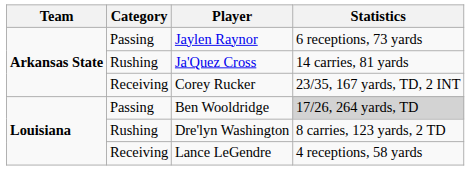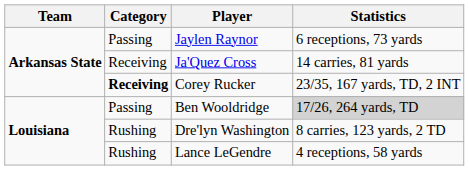(134, 61) Rushing -> (137, 61) Receiving
(139, 84) normal -> (138, 84) bold
(139, 153) Receiving -> (132, 153) Rushing
